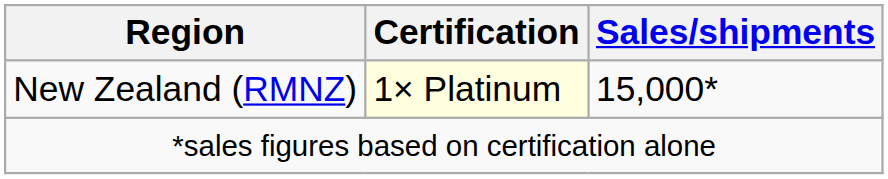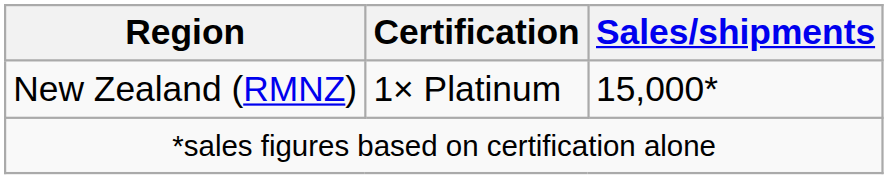(467, 88) lightyellow background -> (467, 88) no background
